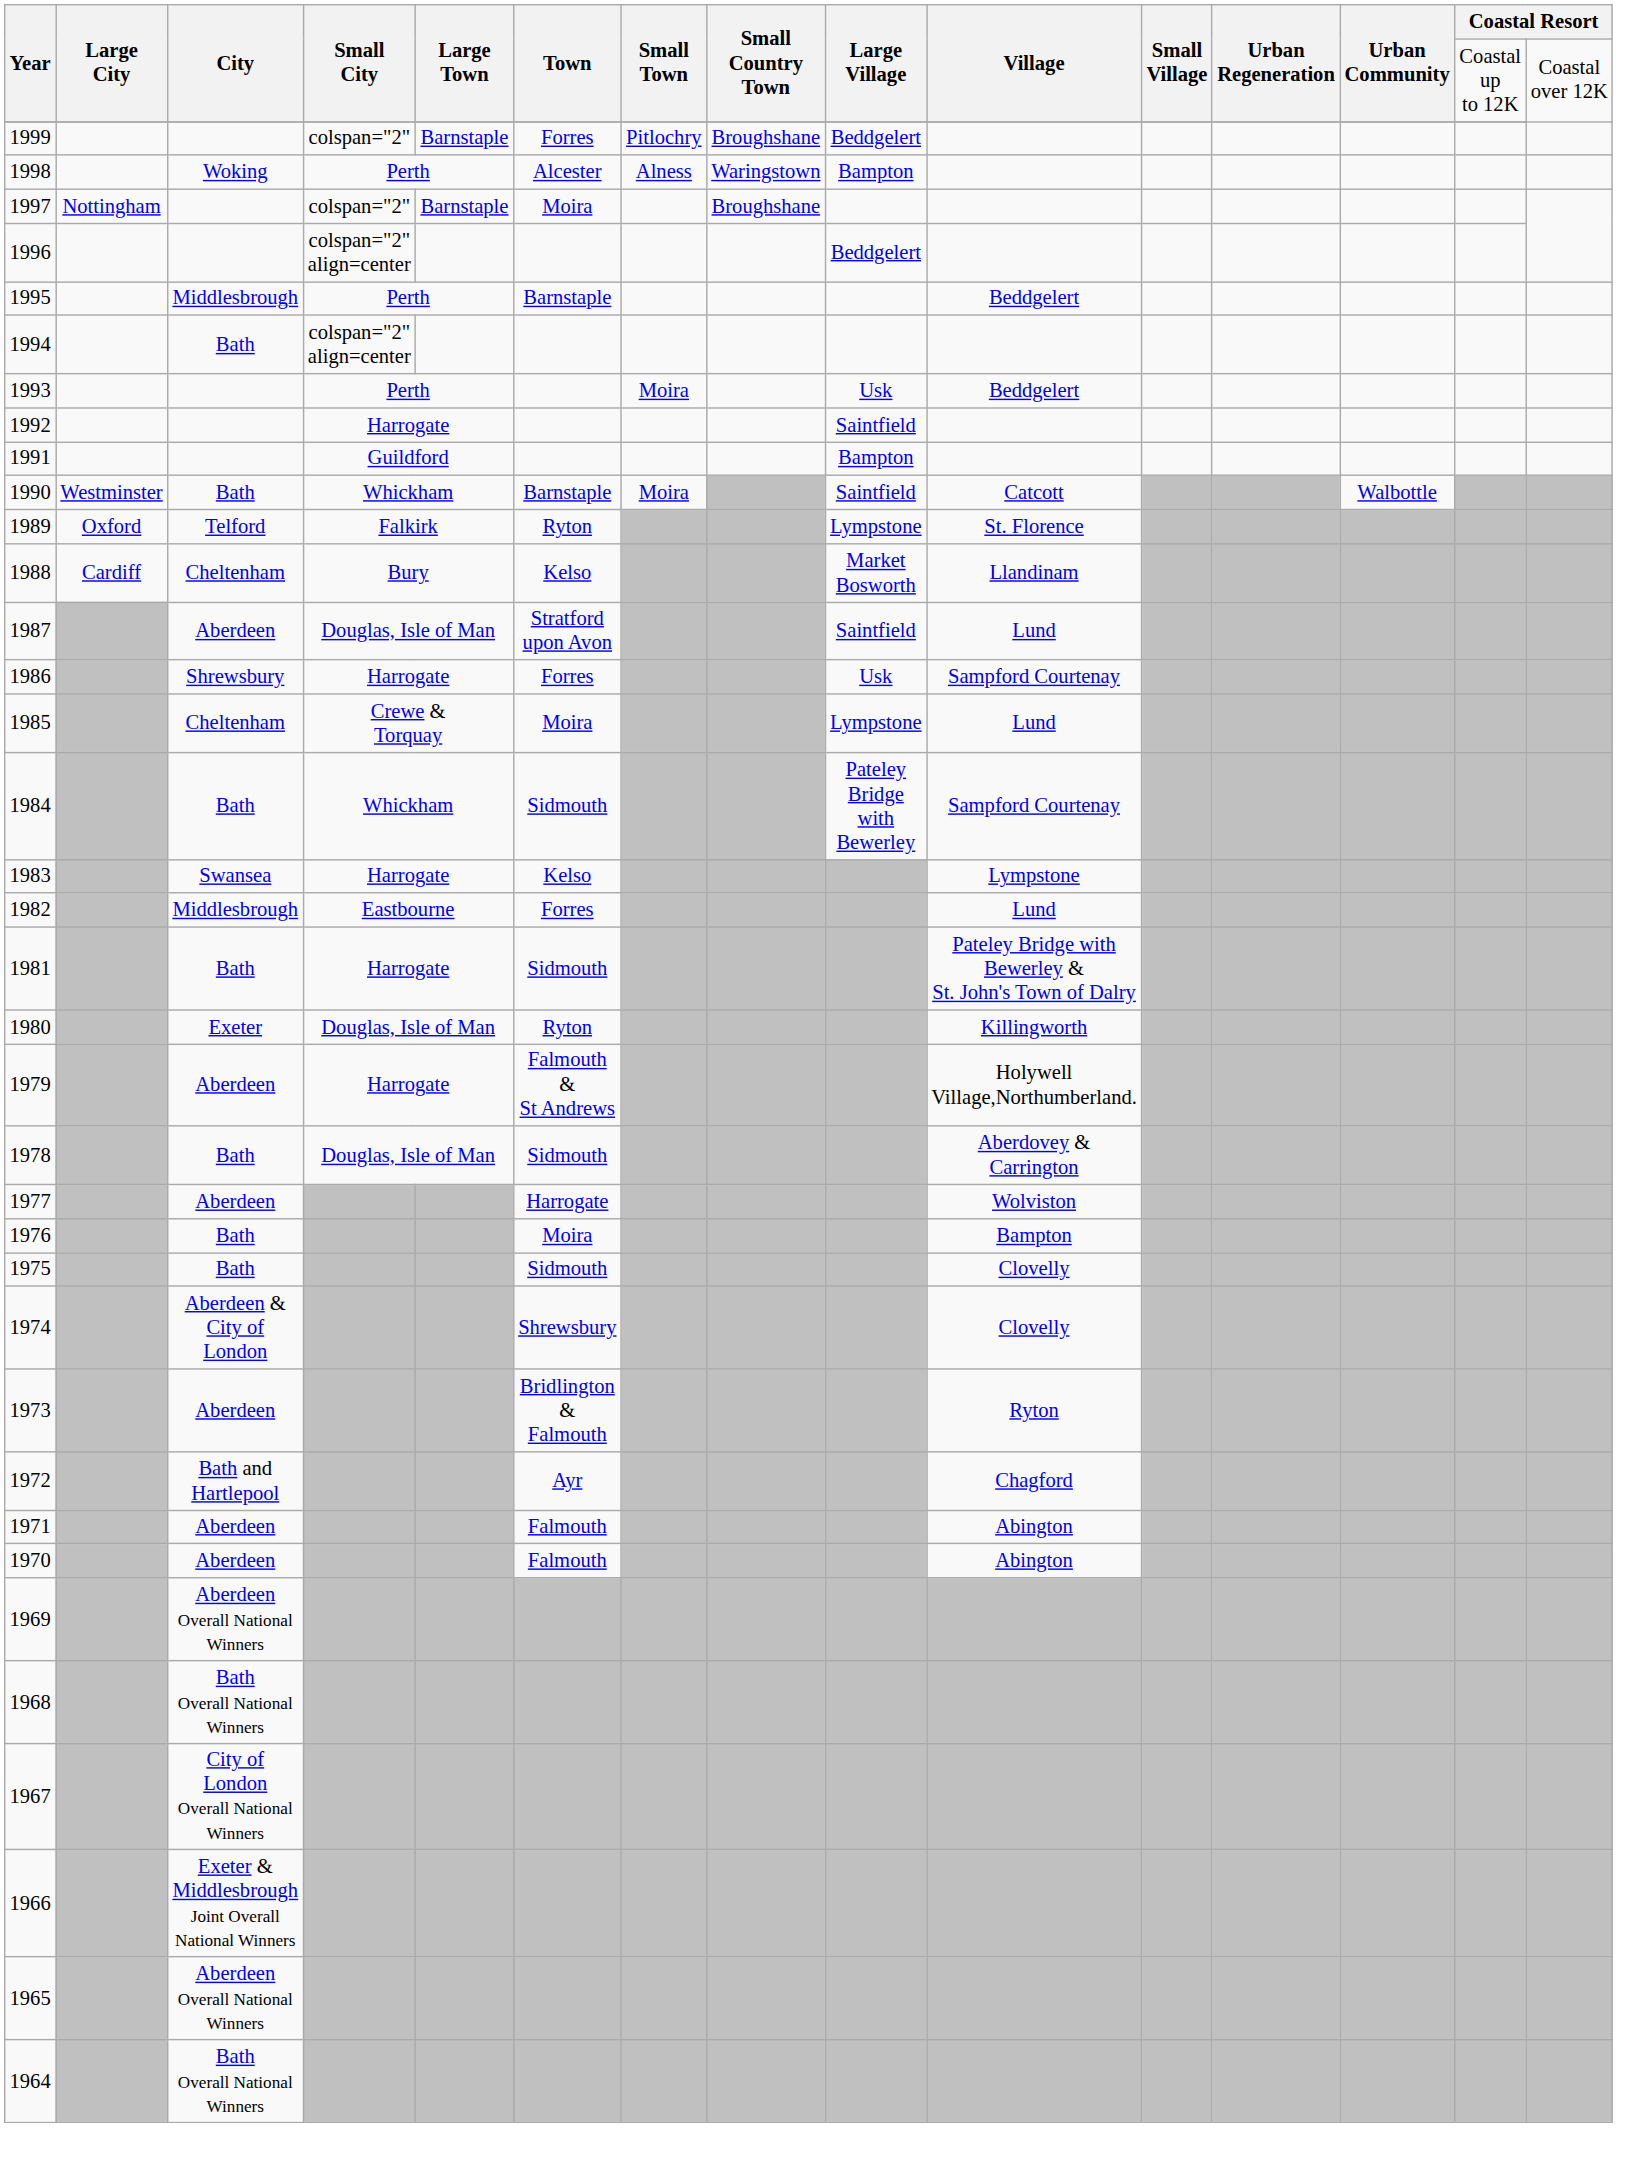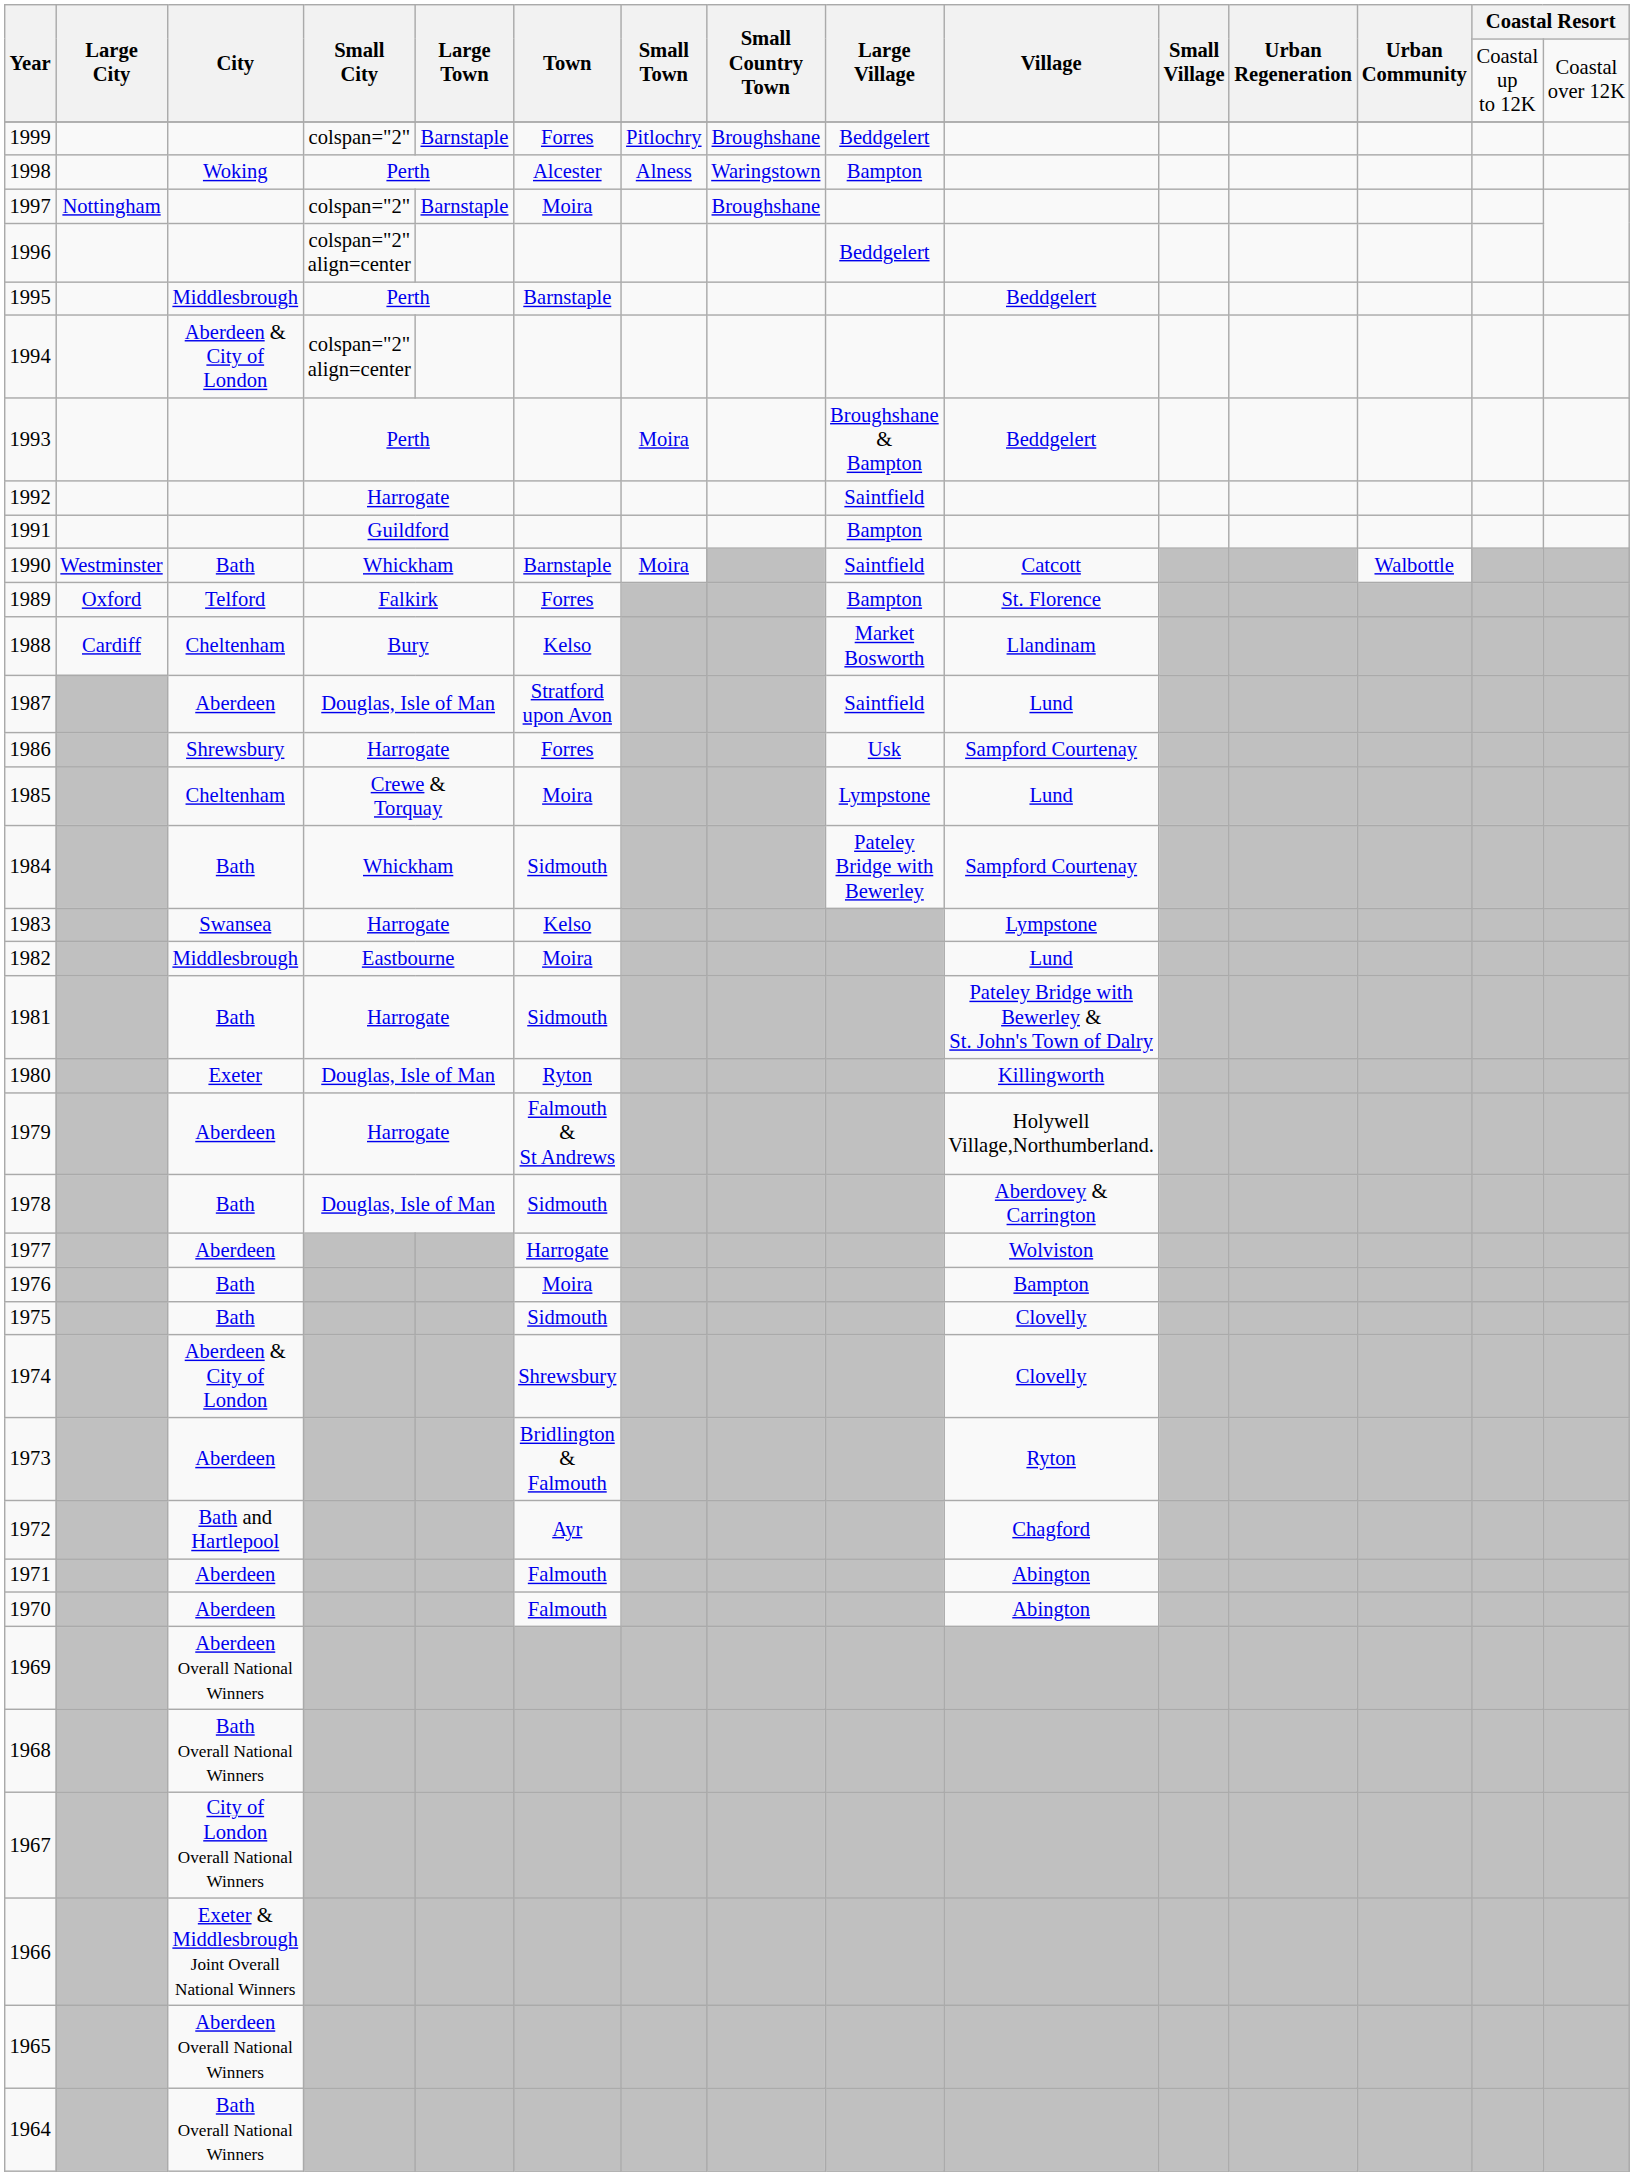(235, 344) Bath -> (235, 356) Aberdeen & City of London
(876, 390) Usk -> (884, 439) Broughshane & Bampton
(567, 526) Ryton -> (567, 599) Forres
(876, 526) Lympstone -> (884, 599) Bampton
(567, 910) Forres -> (567, 958) Moira
